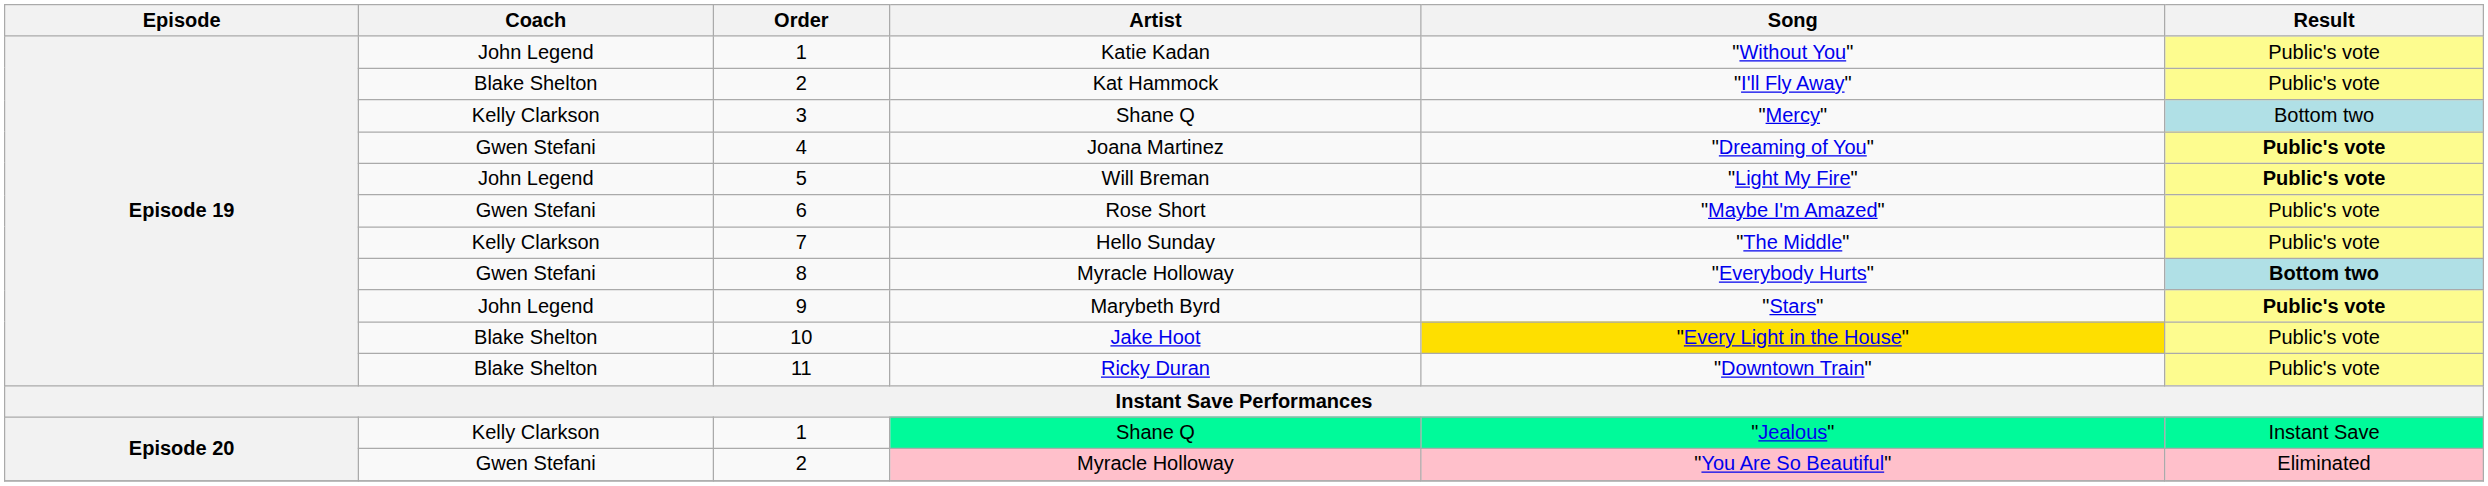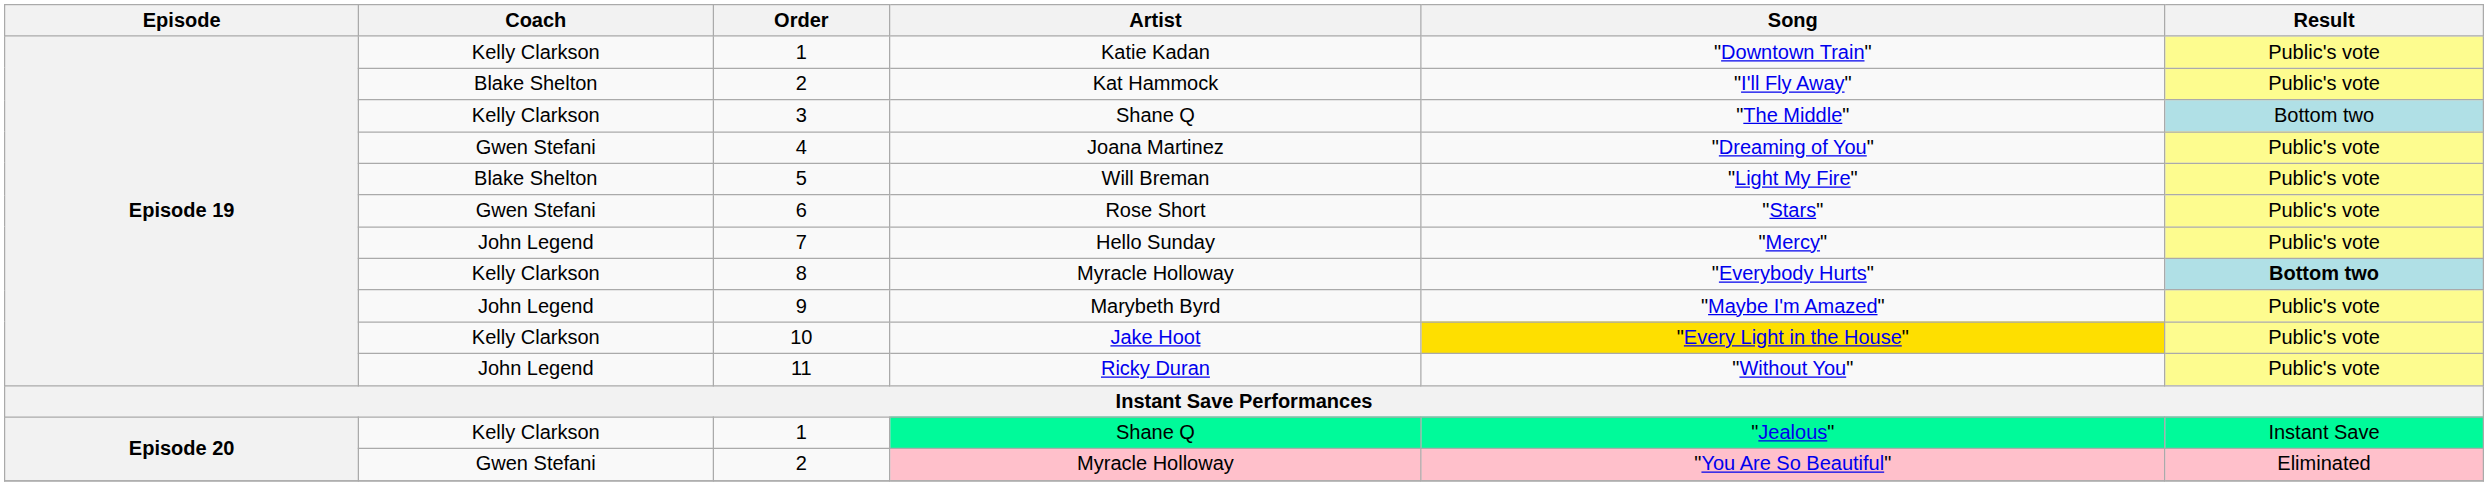(536, 52) John Legend -> (536, 52) Kelly Clarkson
(1793, 52) "Without You" -> (1793, 52) "Downtown Train"
(1793, 115) "Mercy" -> (1793, 115) "The Middle"
(2324, 147) bold -> (2324, 147) normal
(536, 178) John Legend -> (536, 178) Blake Shelton
(2324, 178) bold -> (2324, 178) normal
(1793, 210) "Maybe I'm Amazed" -> (1793, 210) "Stars"
(536, 242) Kelly Clarkson -> (536, 242) John Legend
(1793, 242) "The Middle" -> (1793, 242) "Mercy"
(536, 274) Gwen Stefani -> (536, 274) Kelly Clarkson
(1793, 305) "Stars" -> (1793, 305) "Maybe I'm Amazed"
(2324, 305) bold -> (2324, 305) normal
(536, 337) Blake Shelton -> (536, 337) Kelly Clarkson
(536, 369) Blake Shelton -> (536, 369) John Legend
(1793, 369) "Downtown Train" -> (1793, 369) "Without You"
